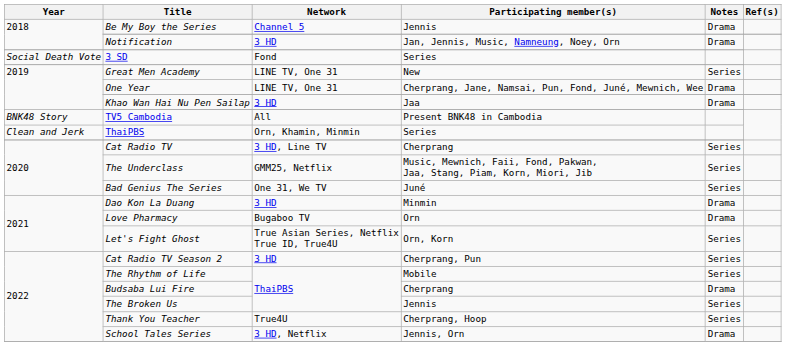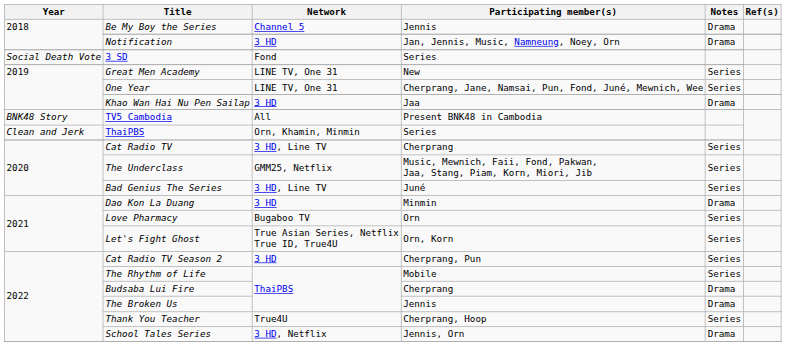(722, 87) Drama -> (724, 87) Series
(290, 188) One 31, We TV -> (290, 188) 3 HD, Line TV
(722, 218) Drama -> (724, 218) Series
(724, 304) Series -> (722, 304) Drama
